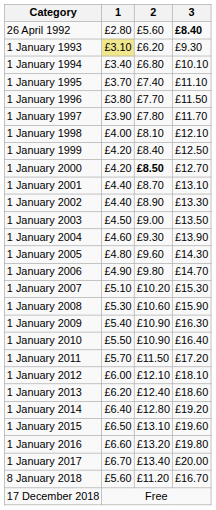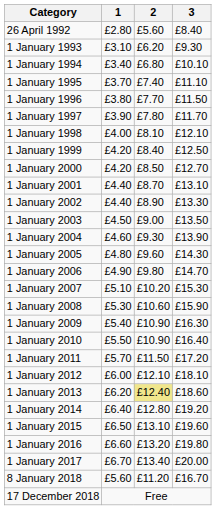(189, 30) bold -> (189, 30) normal
(118, 47) khaki background -> (118, 47) no background
(150, 168) bold -> (150, 168) normal
(153, 392) no background -> (153, 392) khaki background
